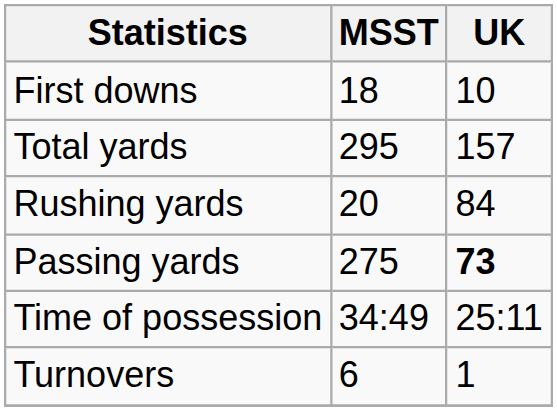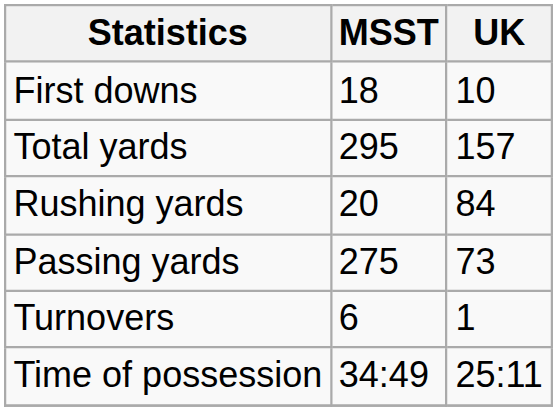(475, 261) bold -> (475, 261) normal
rows swapped: (94, 375) <-> (168, 318)
